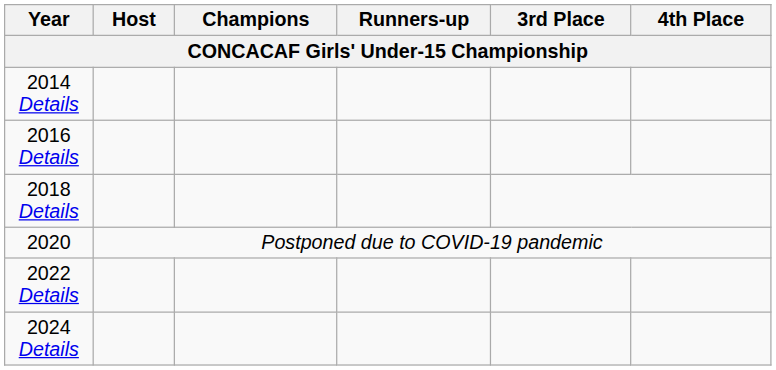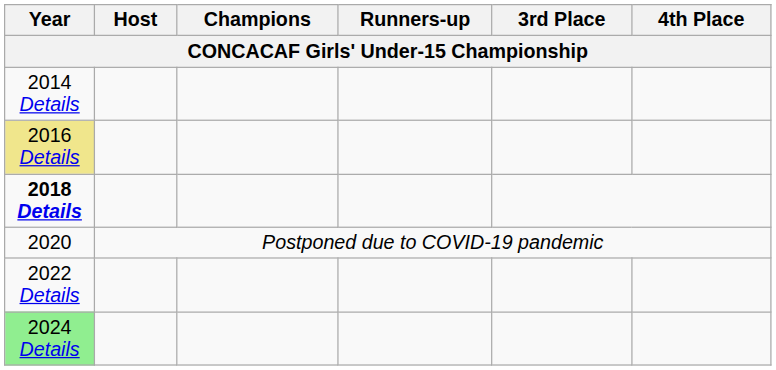(49, 146) no background -> (50, 146) khaki background
(49, 200) normal -> (50, 200) bold
(49, 338) no background -> (50, 338) lightgreen background
